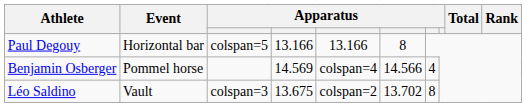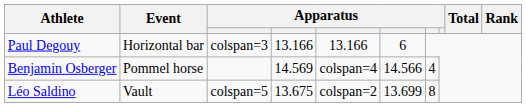(239, 45) colspan=5 -> (239, 45) colspan=3
(403, 45) 8 -> (403, 45) 6
(239, 91) colspan=3 -> (239, 91) colspan=5
(403, 91) 13.702 -> (403, 91) 13.699
